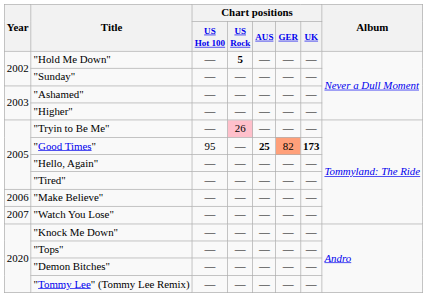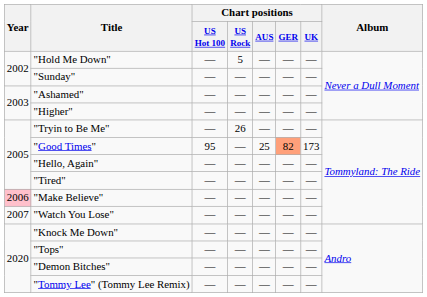(240, 59) bold -> (240, 59) normal
(240, 128) pink background -> (240, 128) no background
(264, 146) bold -> (264, 146) normal
(311, 146) bold -> (311, 146) normal
(18, 197) no background -> (18, 197) pink background
